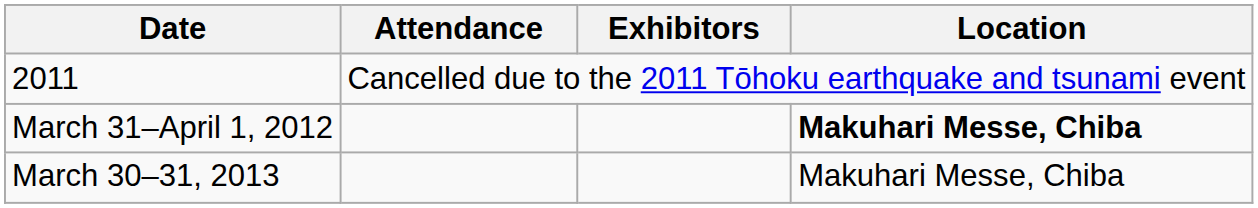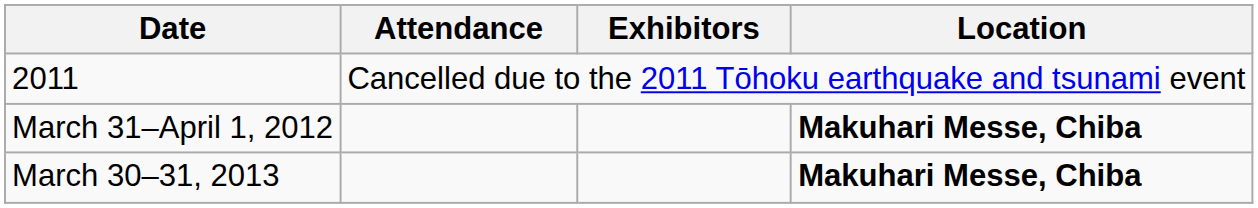(961, 176) normal -> (970, 176) bold
